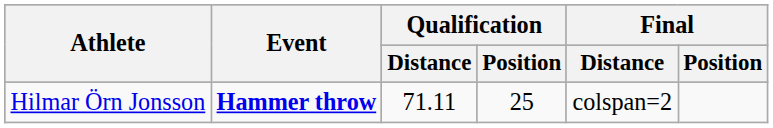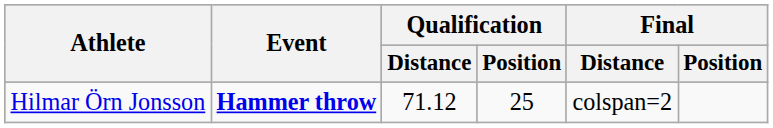(429, 102) 71.11 -> (429, 102) 71.12
